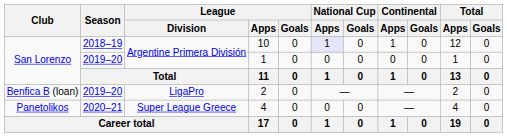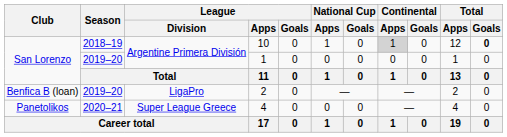(327, 44) lavender background -> (327, 44) no background
(393, 44) no background -> (393, 44) lightgrey background
(487, 44) normal -> (487, 44) bold
